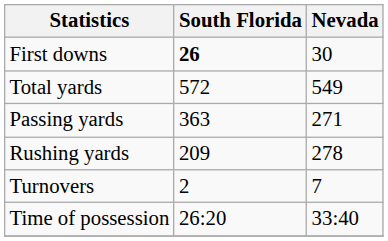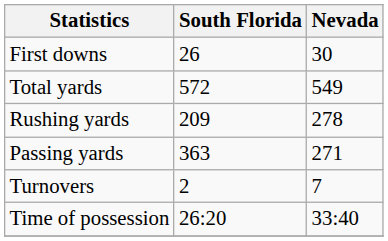(189, 53) bold -> (189, 53) normal
rows swapped: (69, 152) <-> (66, 119)
